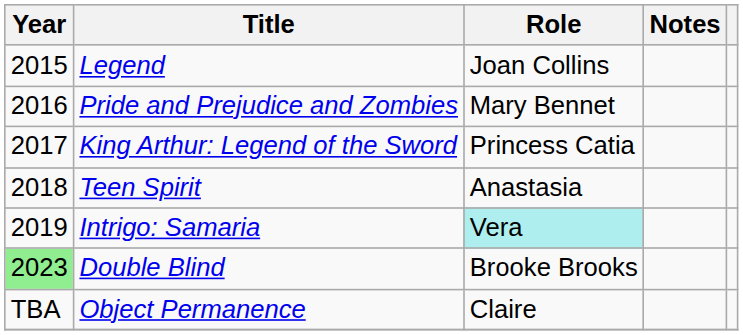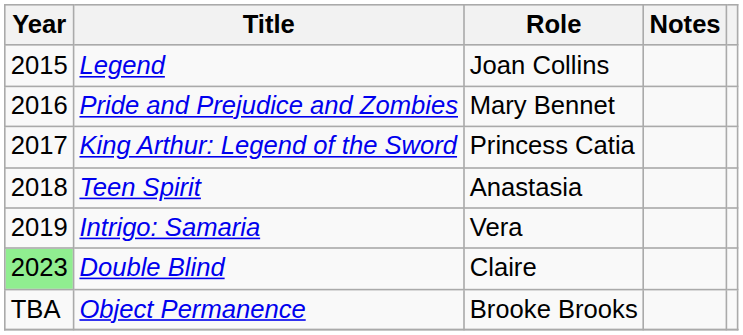(496, 227) paleturquoise background -> (496, 227) no background
(554, 268) Brooke Brooks -> (503, 268) Claire
(503, 308) Claire -> (554, 308) Brooke Brooks
